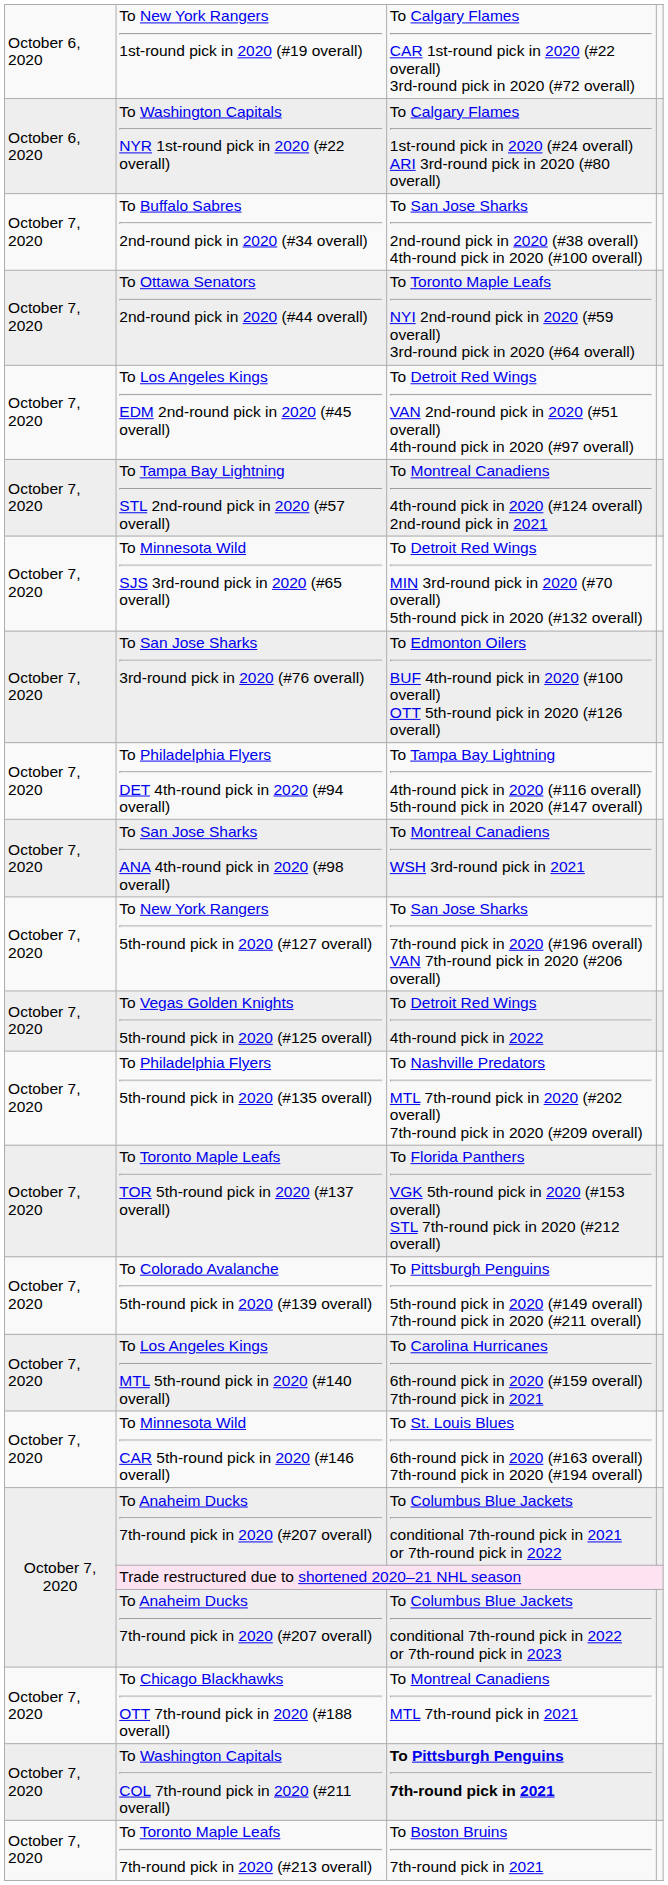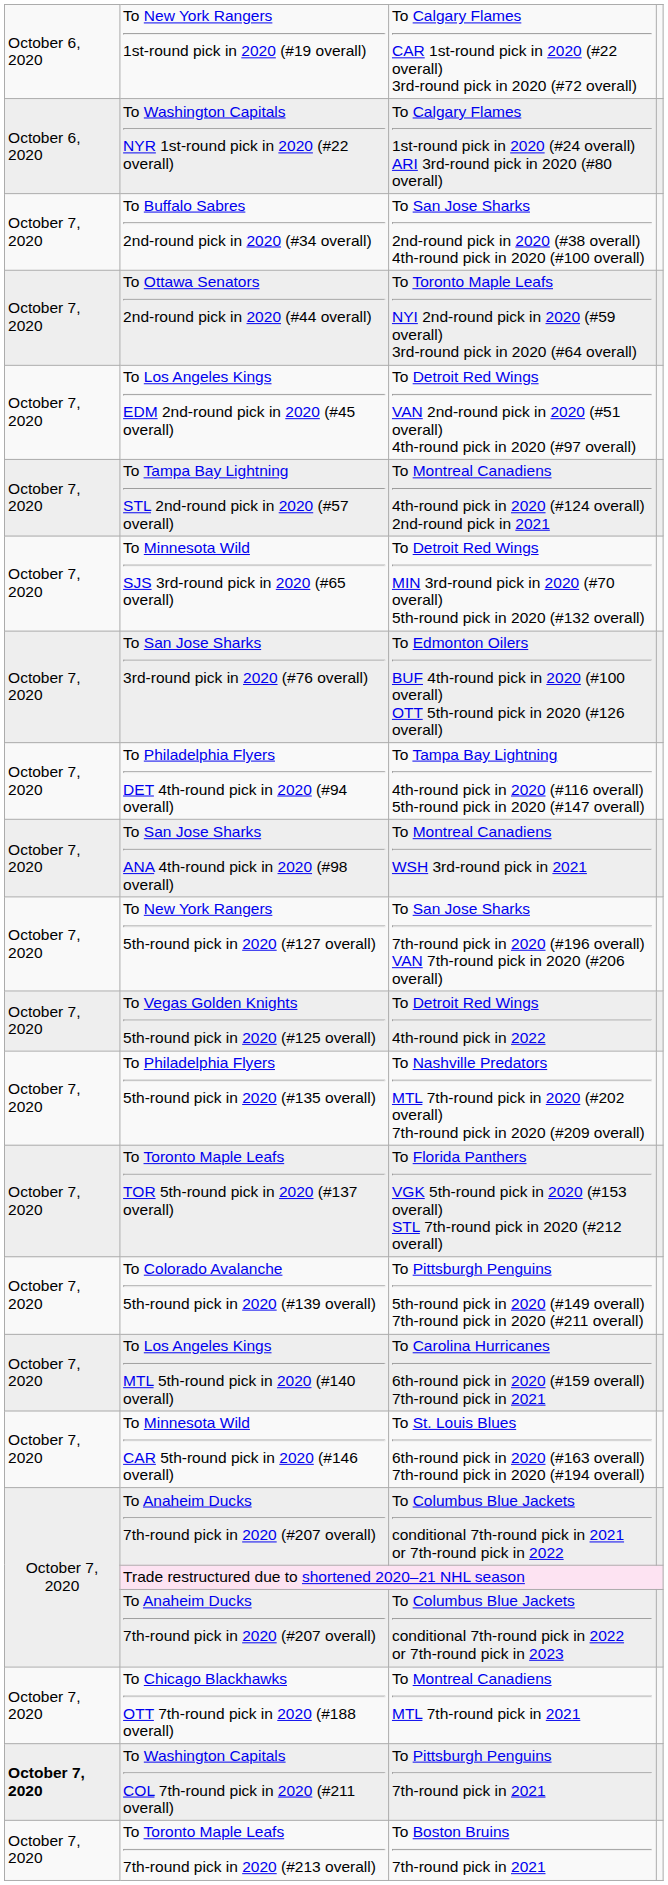(44, 1782) normal -> (46, 1782) bold
(521, 1773) bold -> (522, 1773) normal
